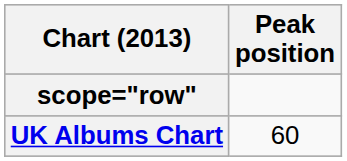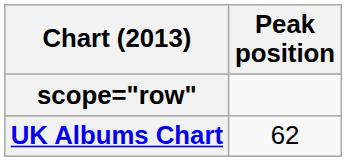(285, 135) 60 -> (285, 135) 62
